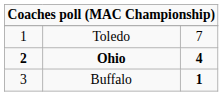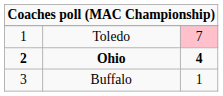(199, 36) no background -> (199, 36) pink background
(199, 79) bold -> (199, 79) normal
